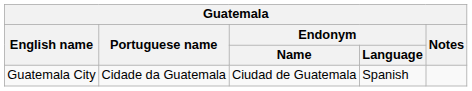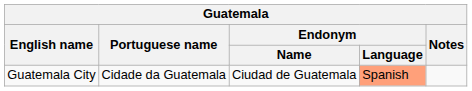(385, 75) no background -> (385, 75) lightsalmon background
